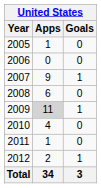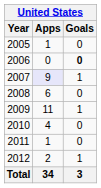(80, 61) normal -> (80, 61) bold
(48, 77) no background -> (48, 77) lavender background
(48, 110) lightgrey background -> (48, 110) no background
